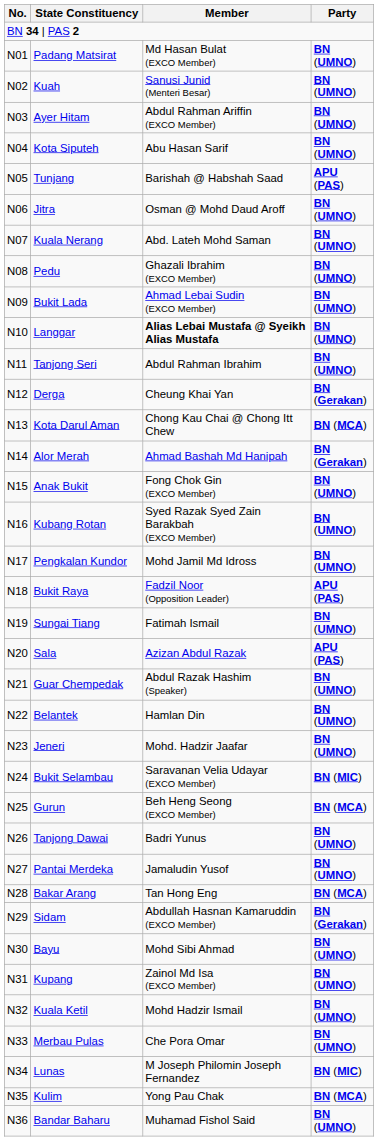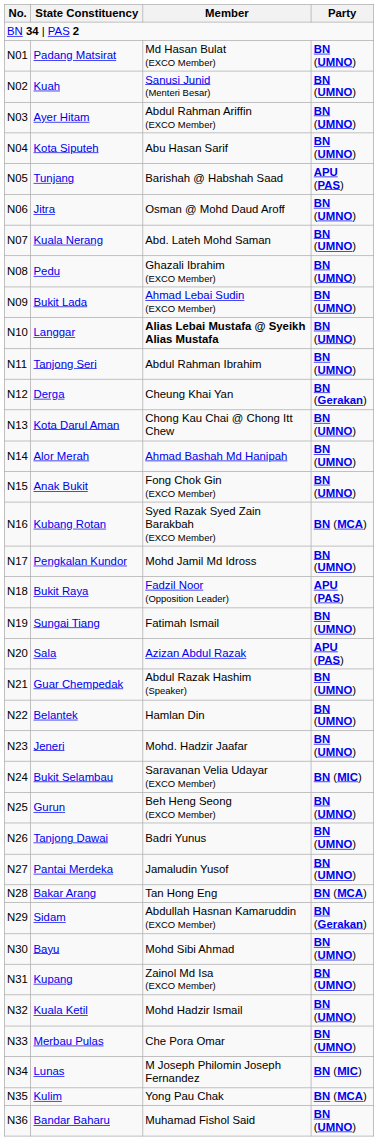(340, 425) BN (MCA) -> (335, 425) BN (UMNO)
(340, 456) BN (Gerakan) -> (335, 456) BN (UMNO)
(335, 524) BN (UMNO) -> (340, 524) BN (MCA)
(340, 807) BN (MCA) -> (335, 807) BN (UMNO)
